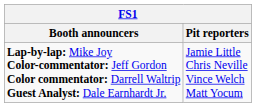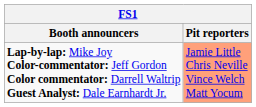(217, 72) no background -> (217, 72) lightsalmon background
